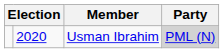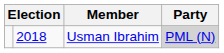(31, 36) 2020 -> (31, 36) 2018
